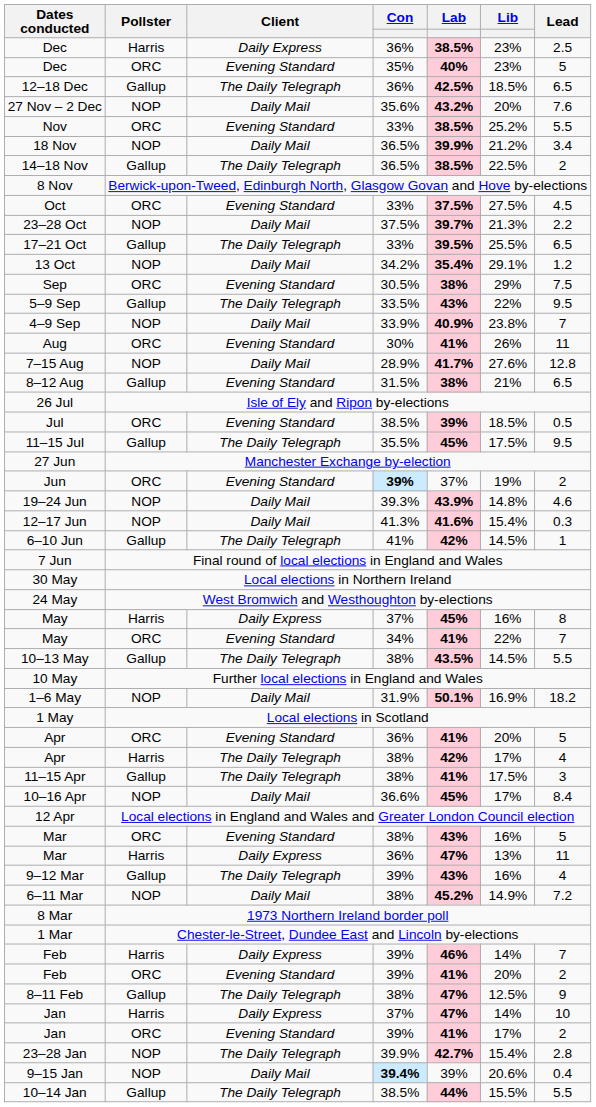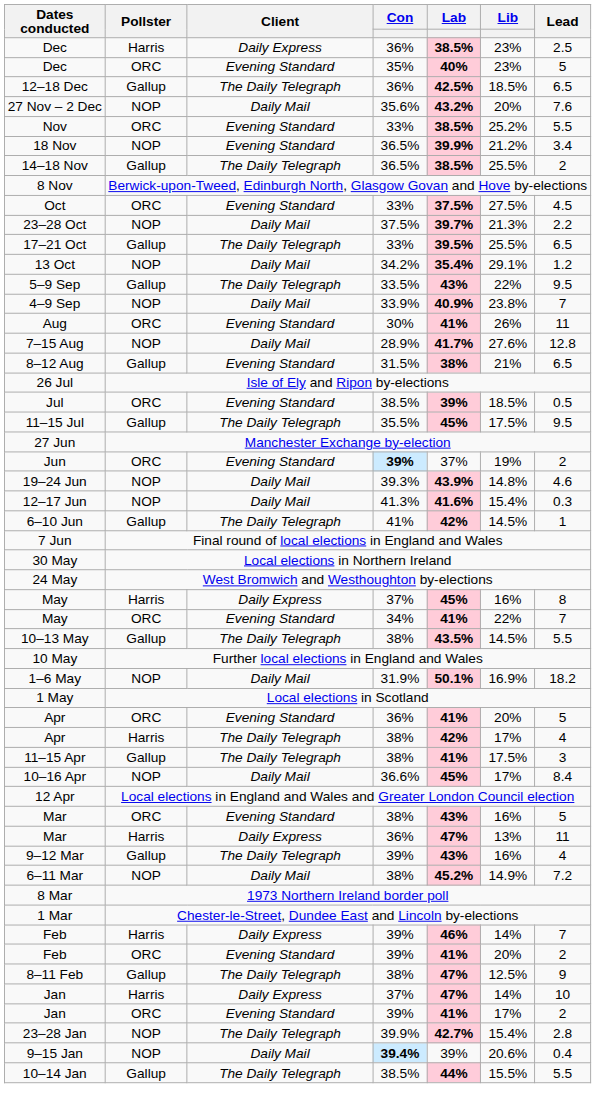(280, 146) Daily Mail -> (280, 146) Evening Standard
(508, 166) 22.5% -> (508, 166) 25.5%
- row: (55, 284)
